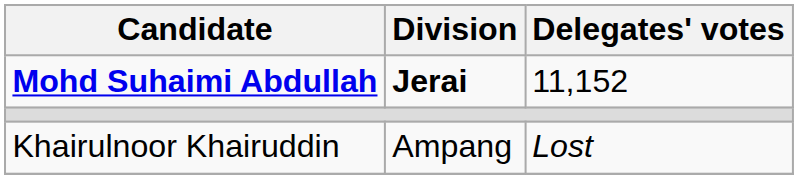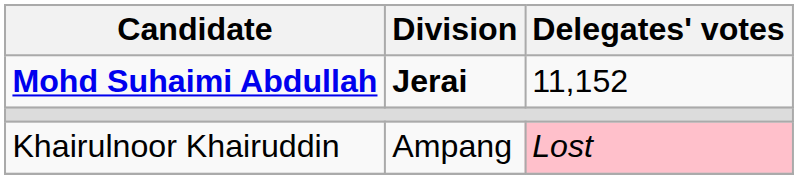(563, 146) no background -> (563, 146) pink background
